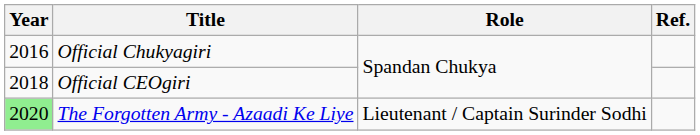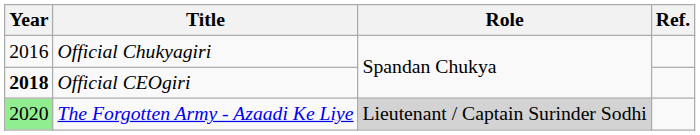(29, 82) normal -> (29, 82) bold
(505, 113) no background -> (505, 113) lightgrey background
